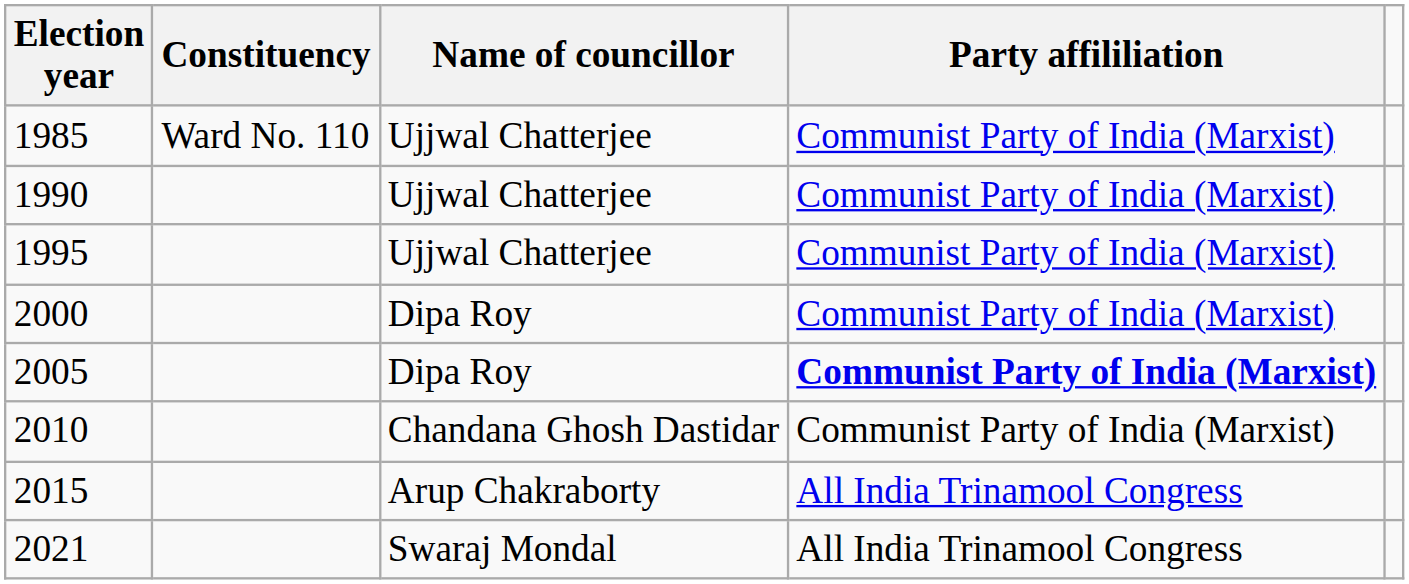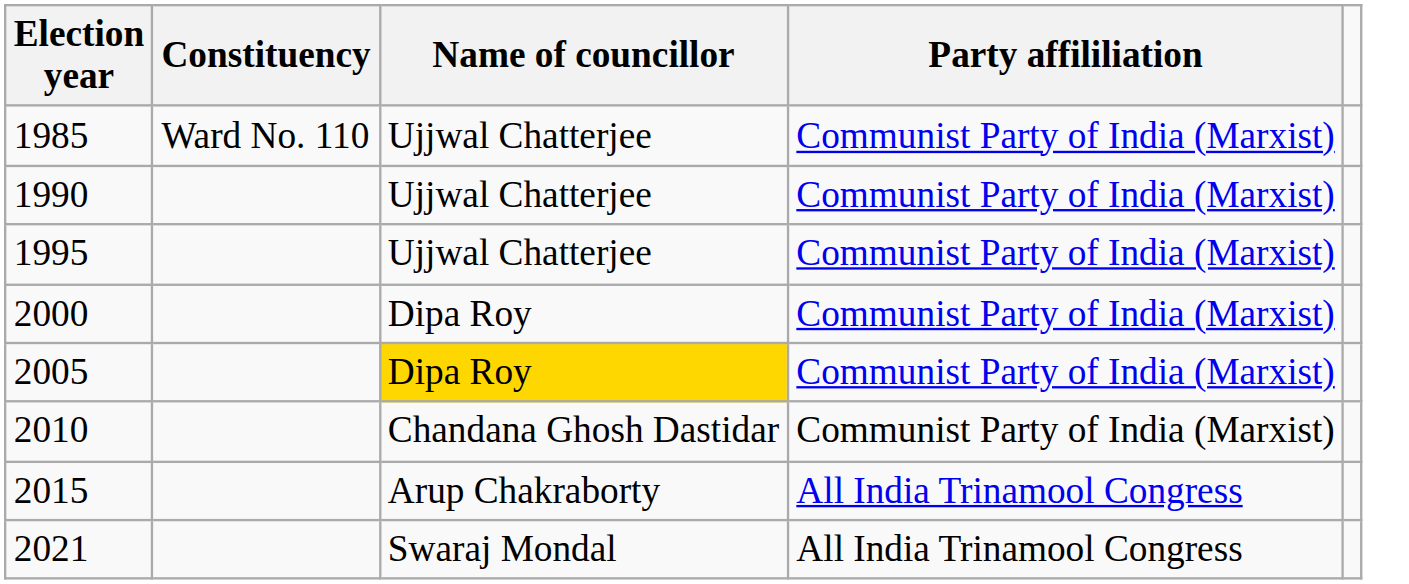(460, 371) no background -> (460, 371) gold background
(1086, 371) bold -> (1066, 371) normal
